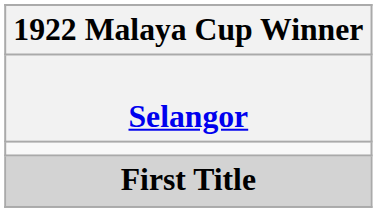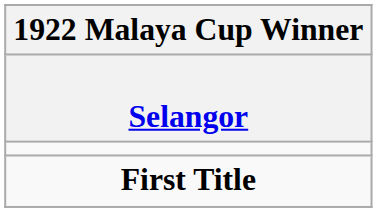(188, 180) lightgrey background -> (188, 180) no background
